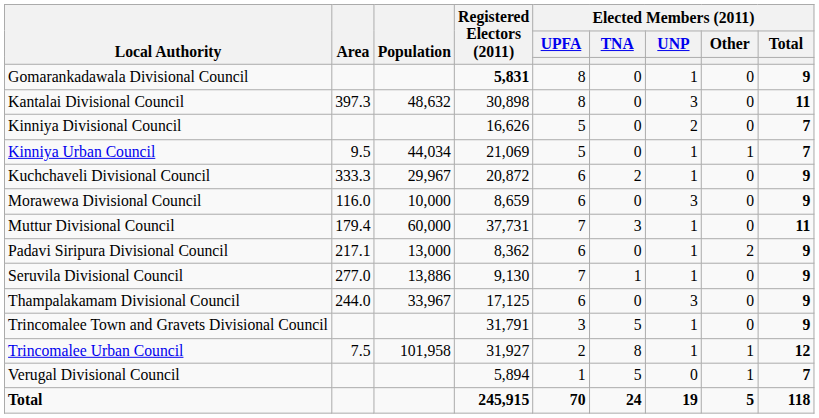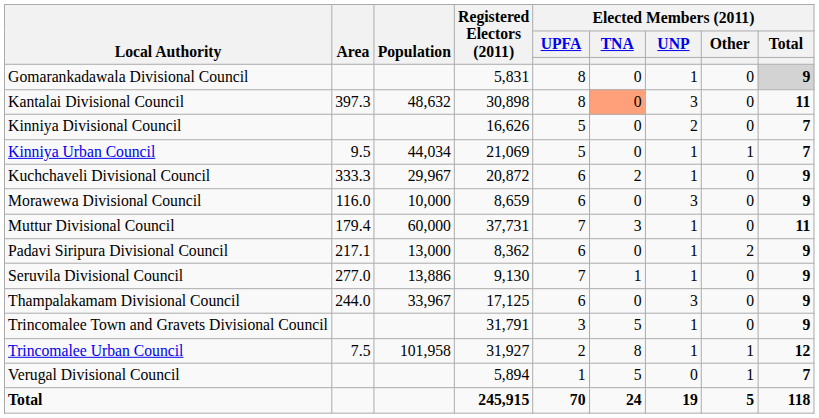(512, 77) bold -> (512, 77) normal
(806, 77) no background -> (806, 77) lightgrey background
(638, 101) no background -> (638, 101) lightsalmon background
